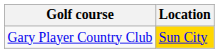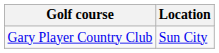(183, 37) gold background -> (183, 37) no background
